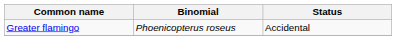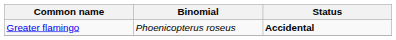(287, 27) normal -> (290, 27) bold
